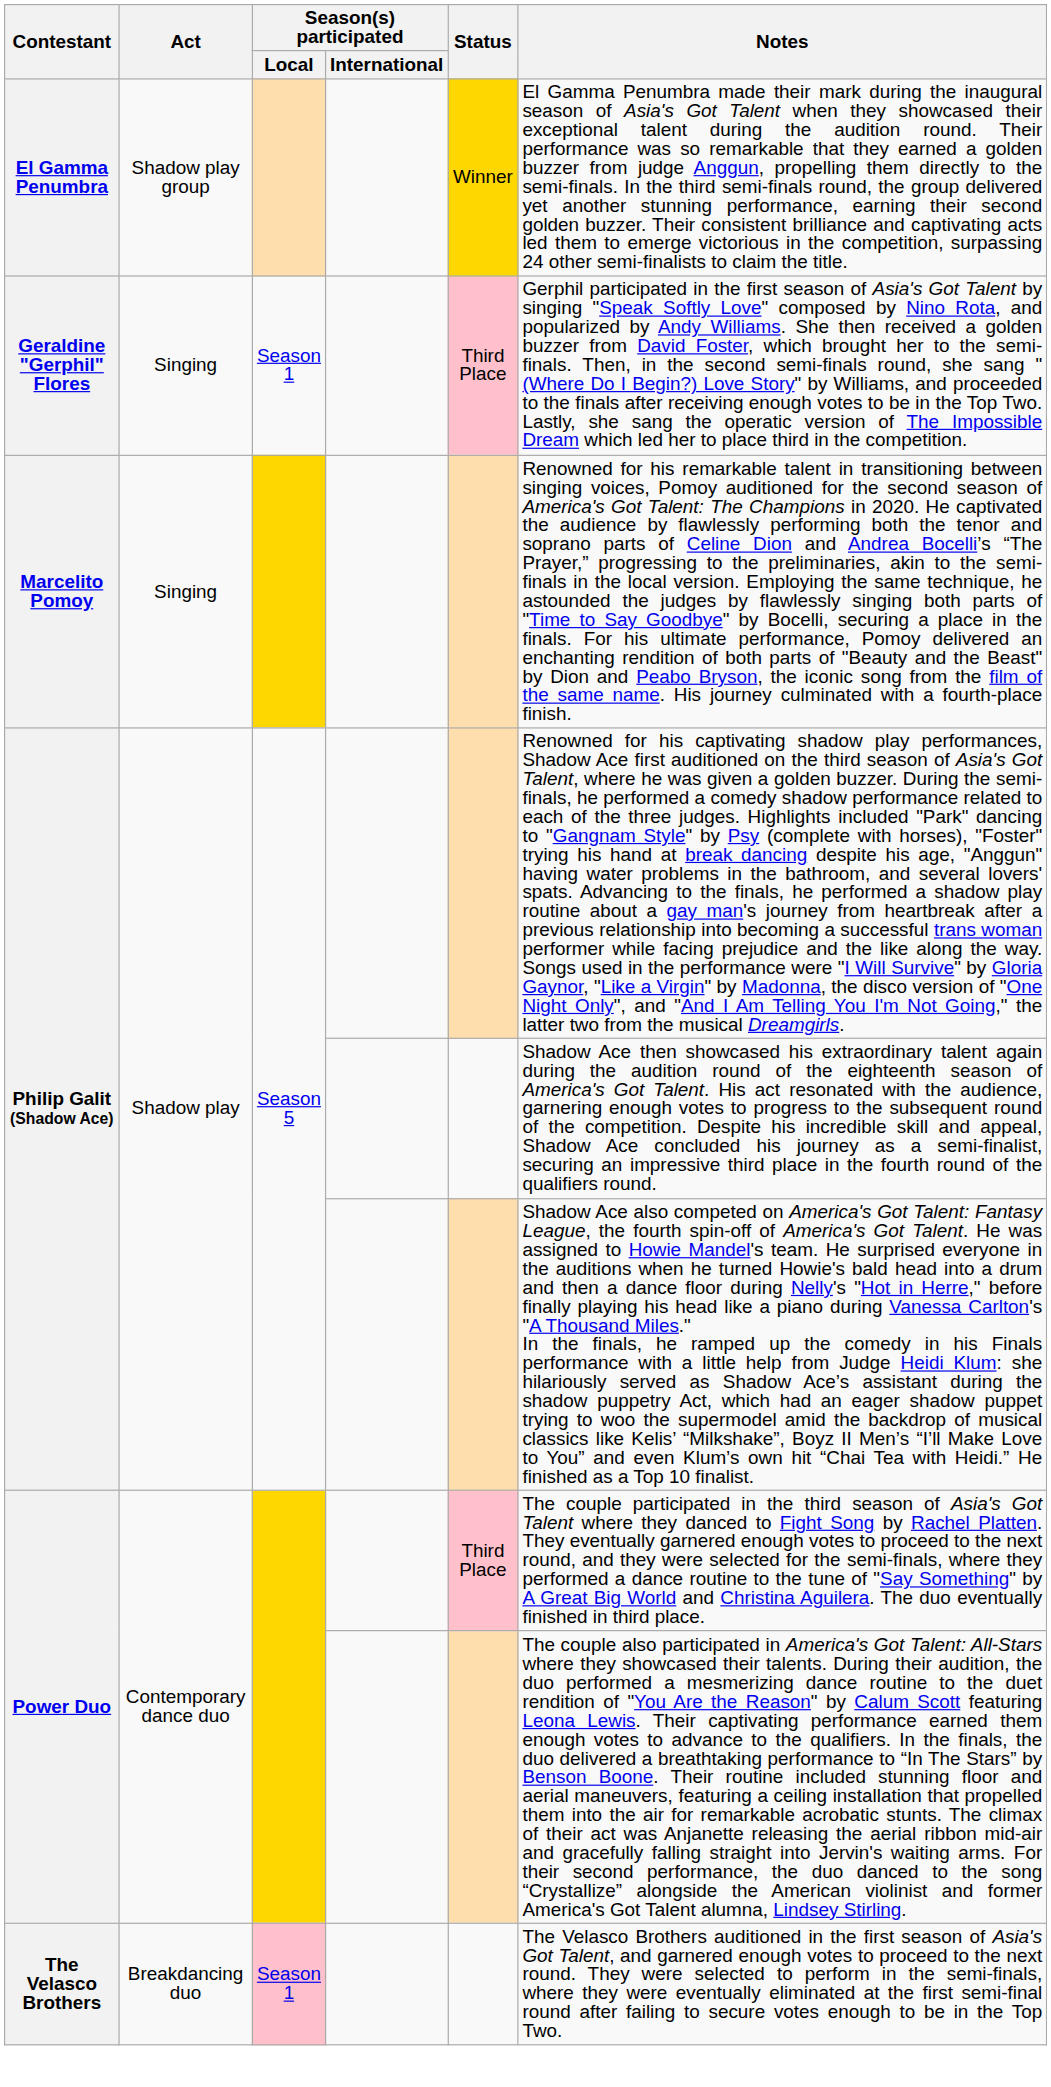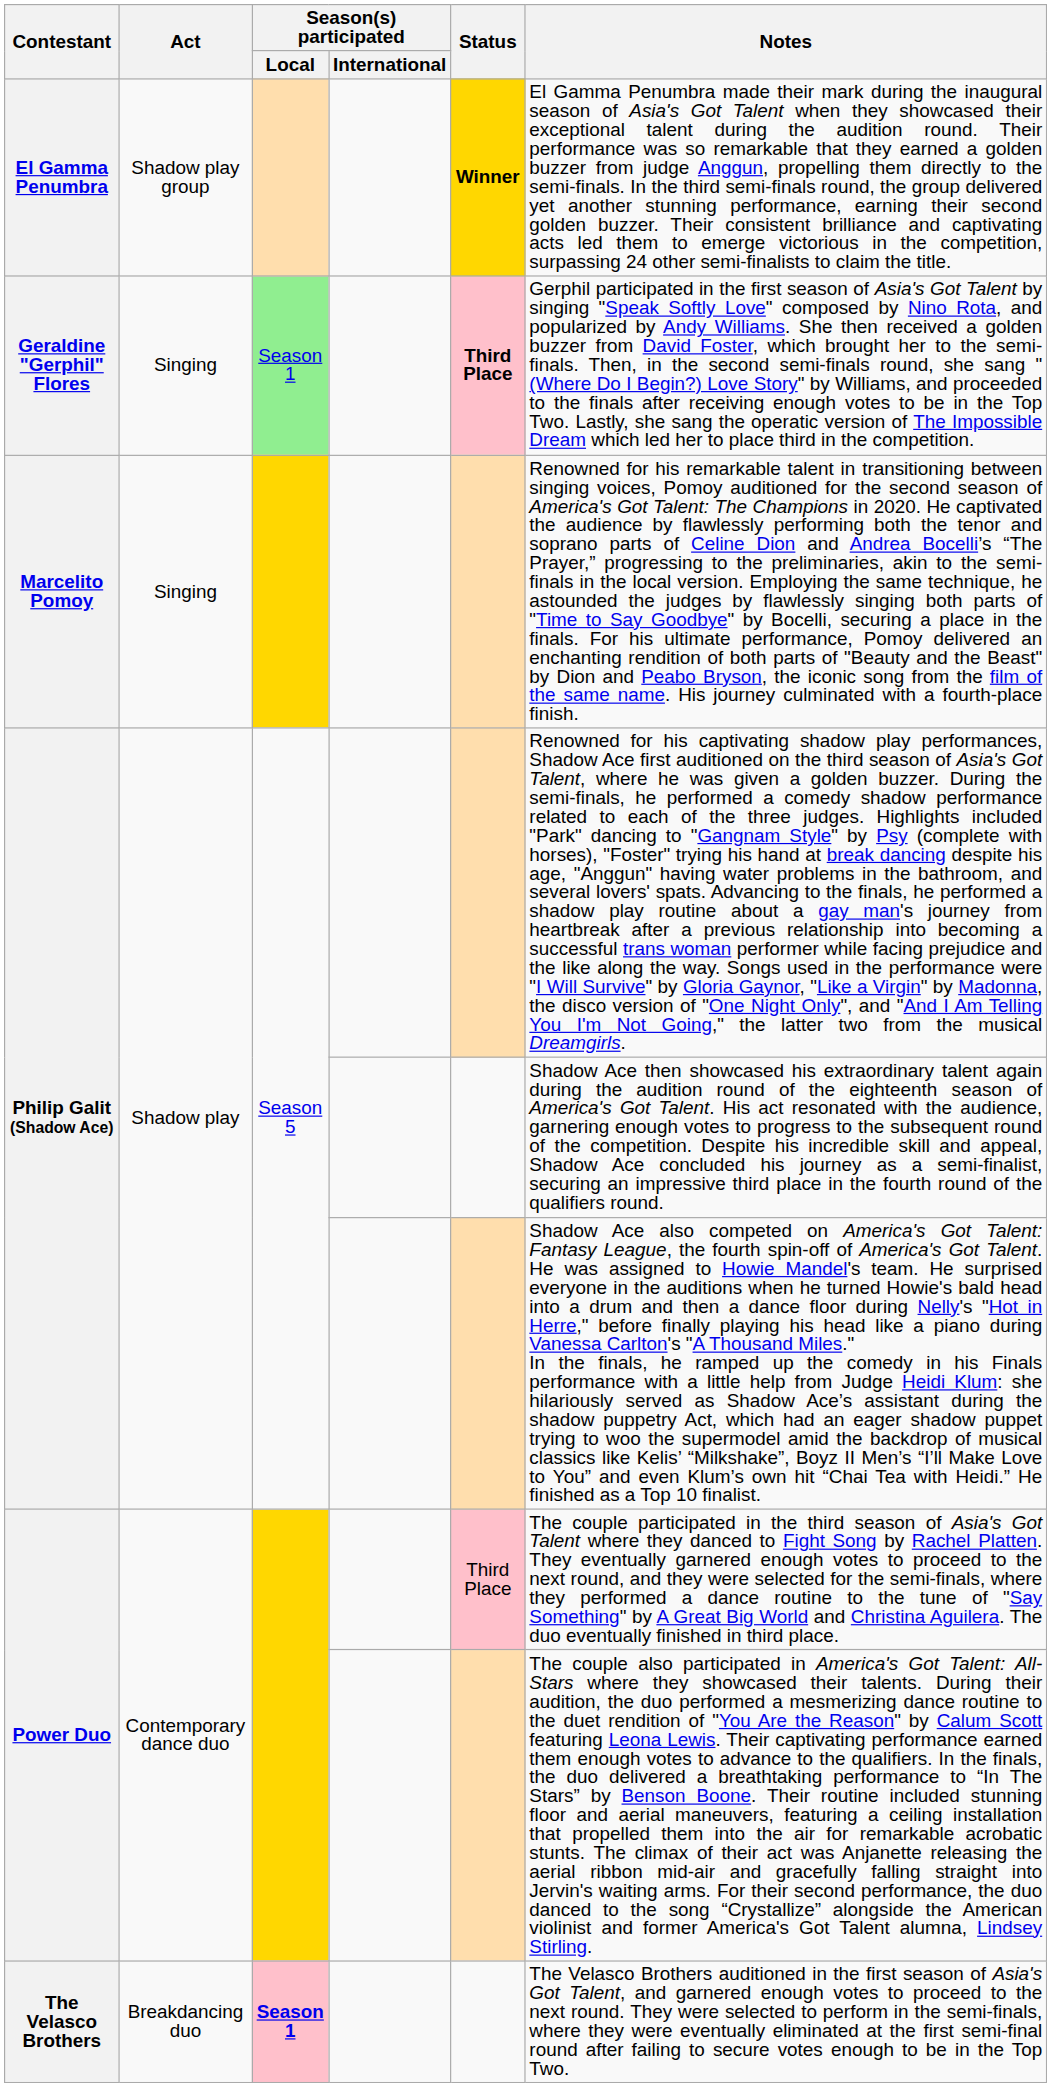(483, 177) normal -> (488, 177) bold
(289, 365) no background -> (290, 365) lightgreen background
(483, 365) normal -> (488, 365) bold
(289, 1983) normal -> (290, 2021) bold
